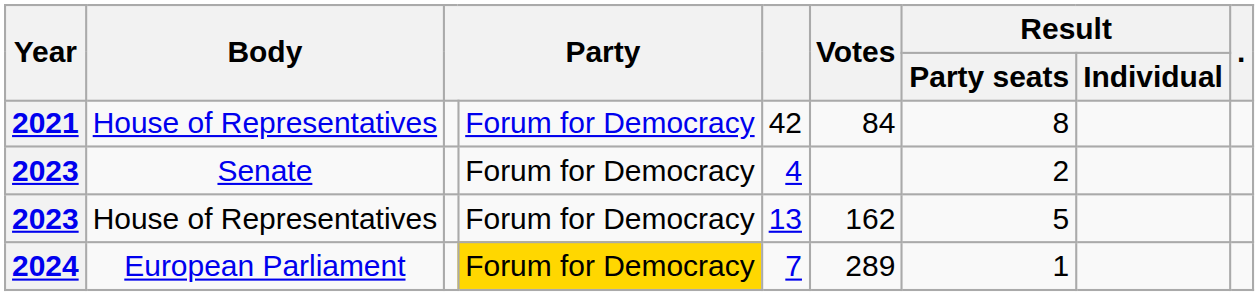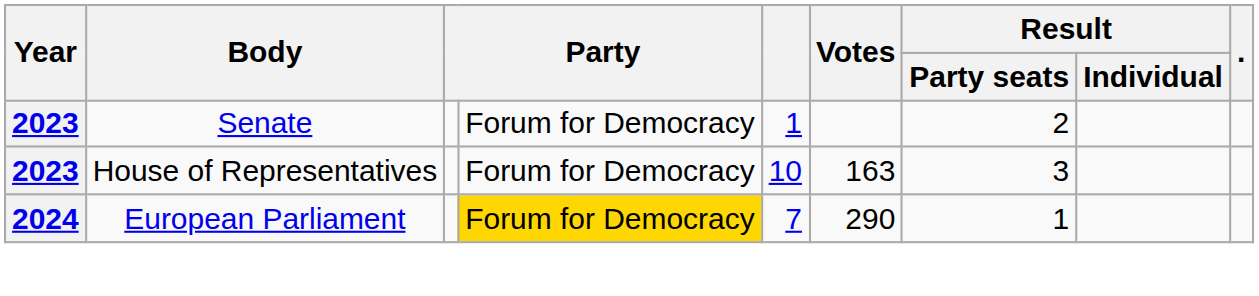- row: (45, 124)
(794, 171) 4 -> (794, 124) 1
(785, 218) 13 -> (785, 171) 10
(870, 218) 162 -> (870, 171) 163
(1061, 218) 5 -> (1061, 171) 3
(870, 266) 289 -> (870, 218) 290
